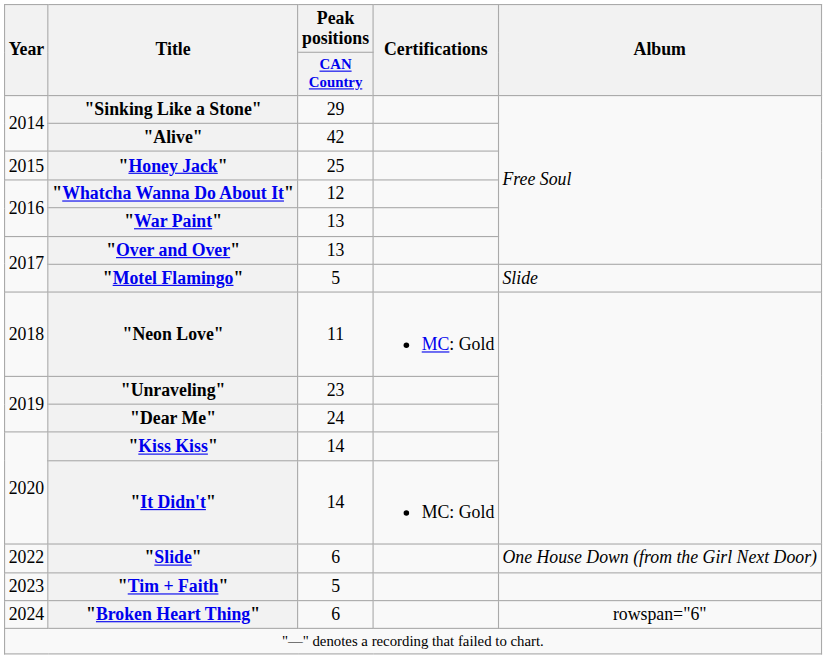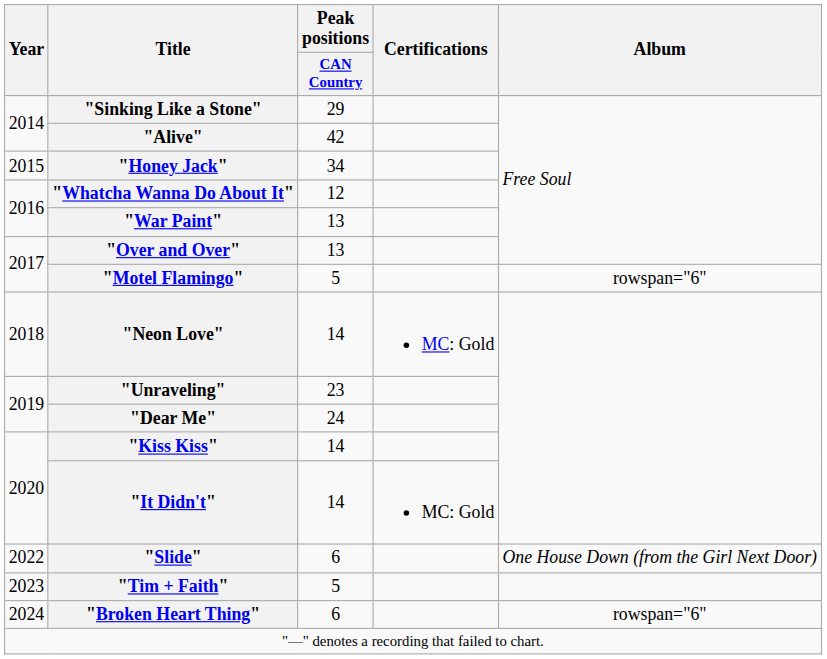(336, 165) 25 -> (336, 165) 34
(520, 278) Slide -> (660, 278) rowspan="6"
(336, 334) 11 -> (336, 334) 14
